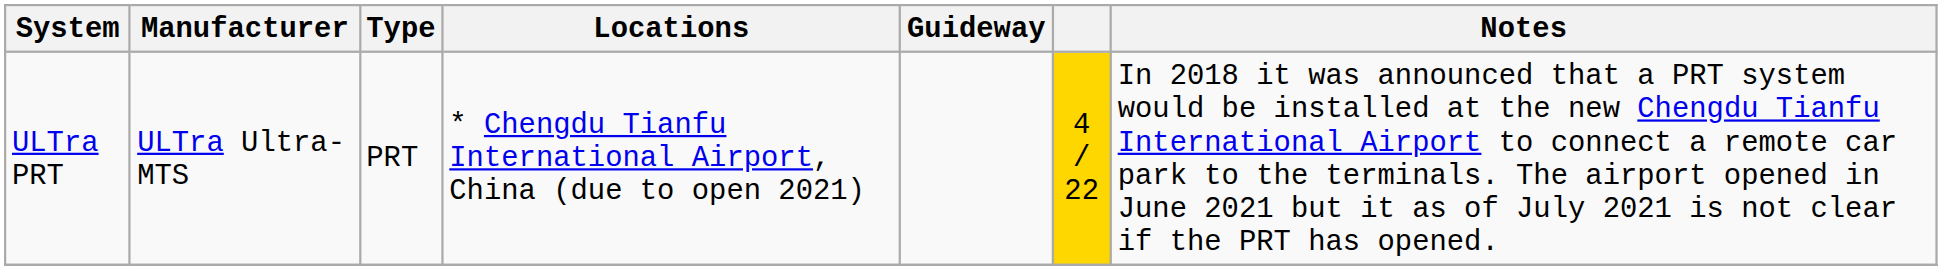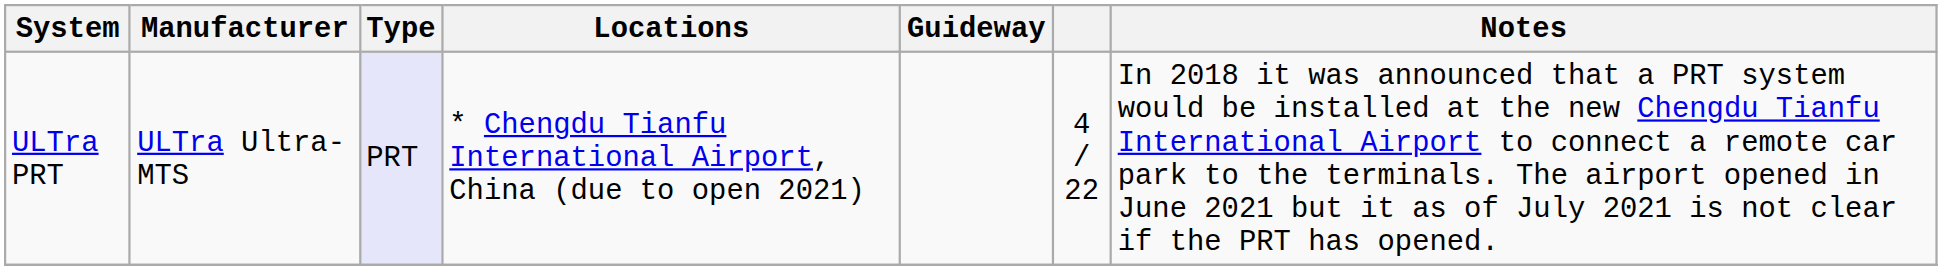(392, 159) no background -> (392, 159) lavender background
(1082, 159) gold background -> (1082, 159) no background
